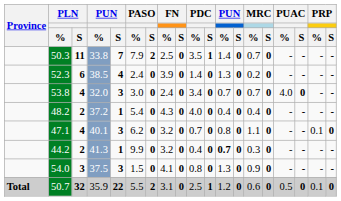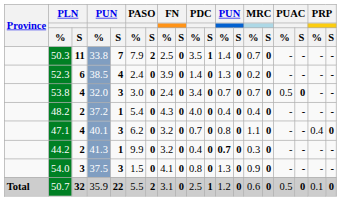(286, 93) 4.0 -> (286, 93) 0.5
(317, 130) 0.1 -> (317, 130) 0.4
